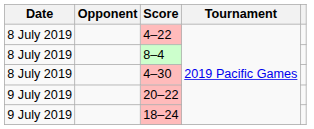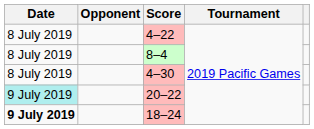(40, 94) no background -> (40, 94) paleturquoise background
(40, 114) normal -> (41, 114) bold
